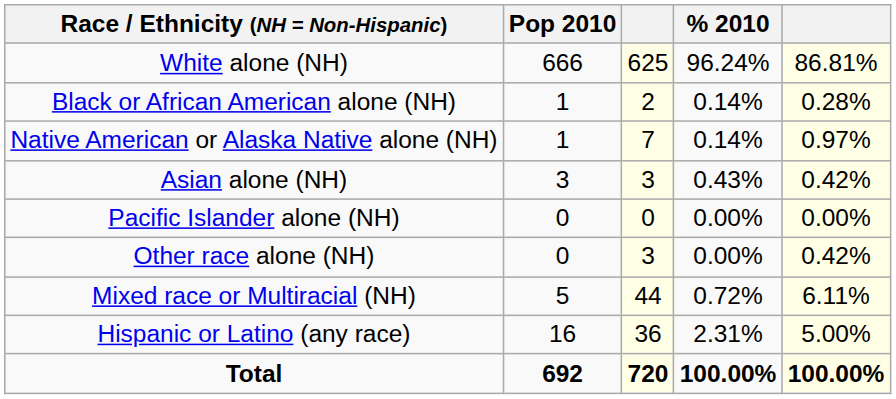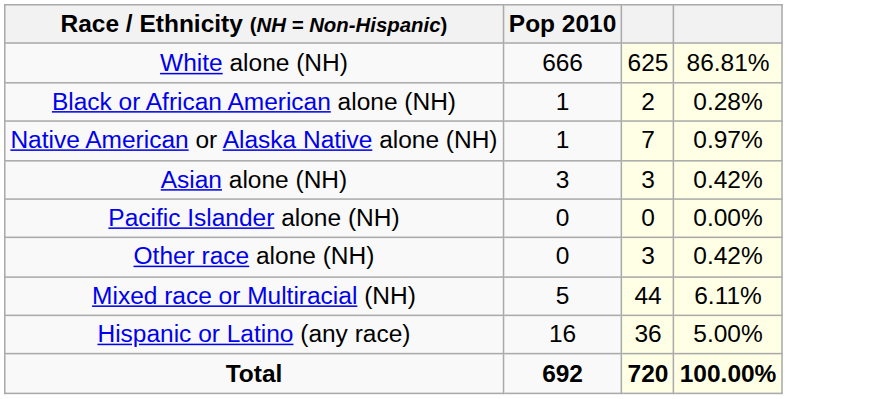- column: (728, 23)
